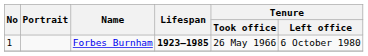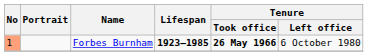(9, 43) no background -> (9, 43) lightsalmon background
(245, 43) normal -> (245, 43) bold
